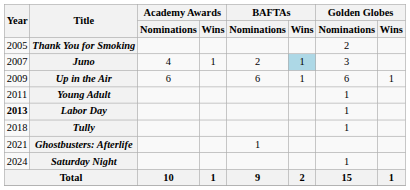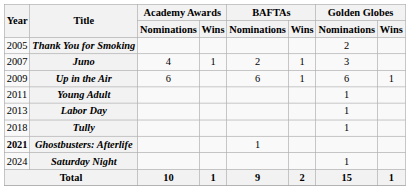(302, 62) lightblue background -> (302, 62) no background
(17, 111) bold -> (17, 111) normal
(17, 144) normal -> (17, 144) bold
